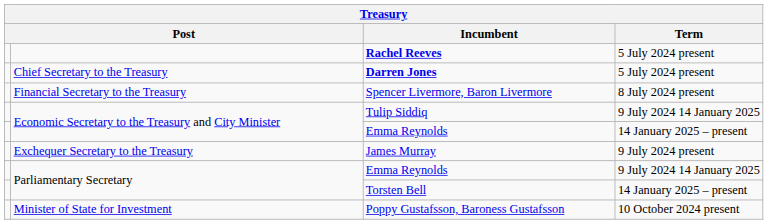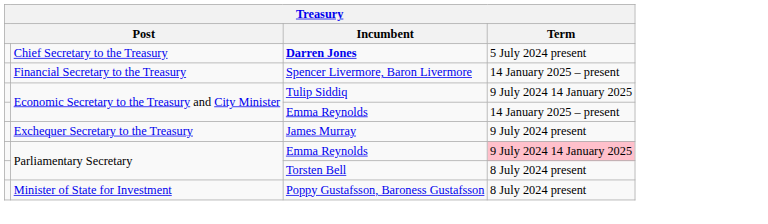- row: (187, 53)
(666, 92) 8 July 2024 present -> (555, 72) 14 January 2025 – present
(689, 170) no background -> (561, 151) pink background
(683, 190) 14 January 2025 – present -> (538, 170) 8 July 2024 present
(679, 209) 10 October 2024 present -> (538, 190) 8 July 2024 present
